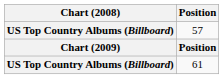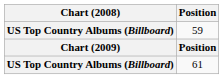(197, 30) 57 -> (197, 30) 59
